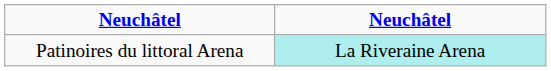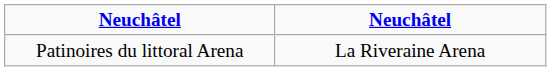(410, 50) paleturquoise background -> (410, 50) no background
